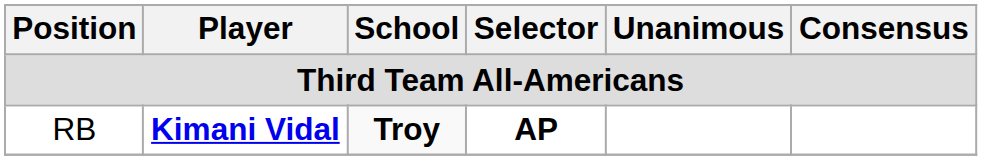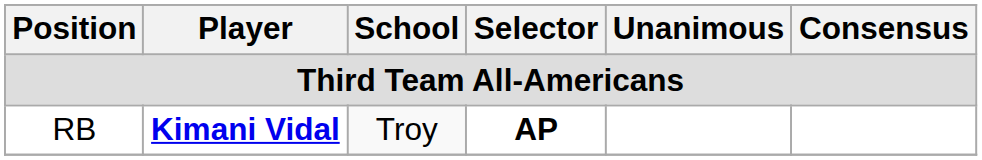(407, 129) bold -> (407, 129) normal
